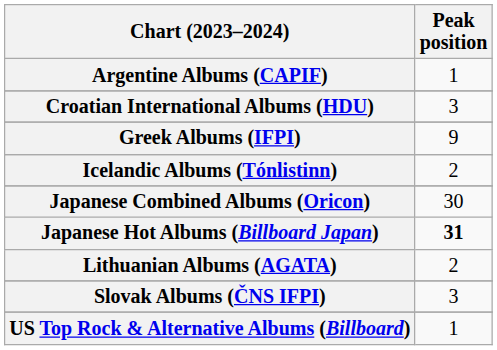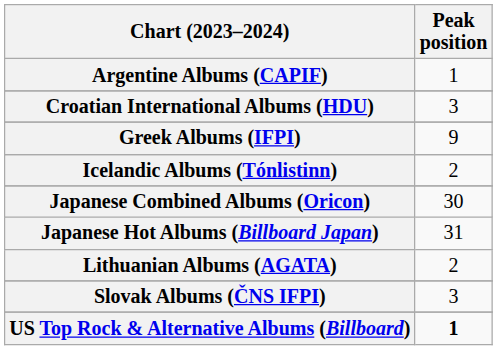(454, 233) bold -> (454, 233) normal
(454, 328) normal -> (454, 328) bold
